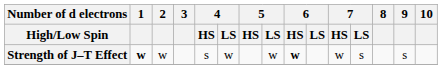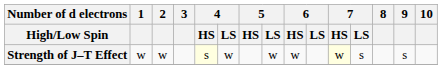(141, 54) bold -> (141, 54) normal
(206, 54) no background -> (206, 54) lightyellow background
(295, 54) bold -> (295, 54) normal
(339, 54) no background -> (339, 54) lightyellow background
